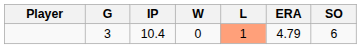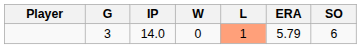(153, 33) 10.4 -> (153, 33) 14.0
(289, 33) 4.79 -> (289, 33) 5.79
